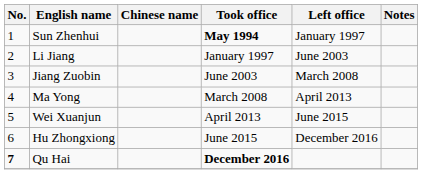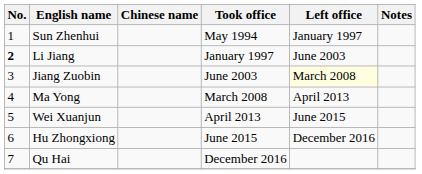(231, 35) bold -> (231, 35) normal
(11, 55) normal -> (11, 55) bold
(327, 76) no background -> (324, 76) lightyellow background
(11, 158) bold -> (11, 158) normal
(247, 158) bold -> (245, 158) normal
